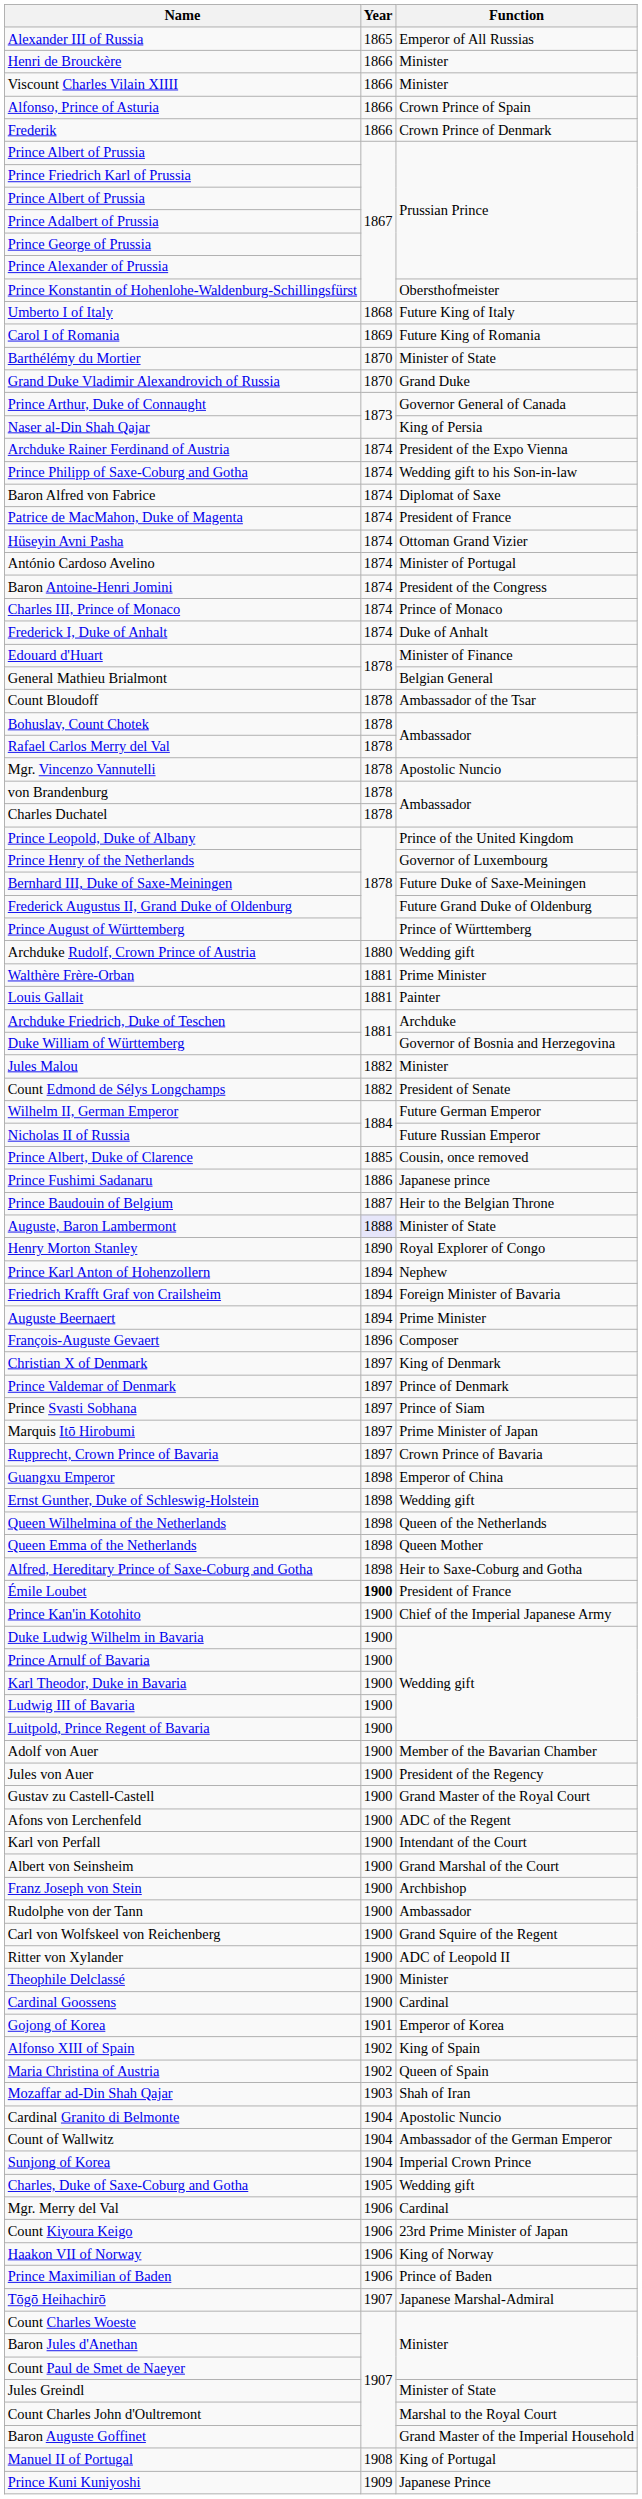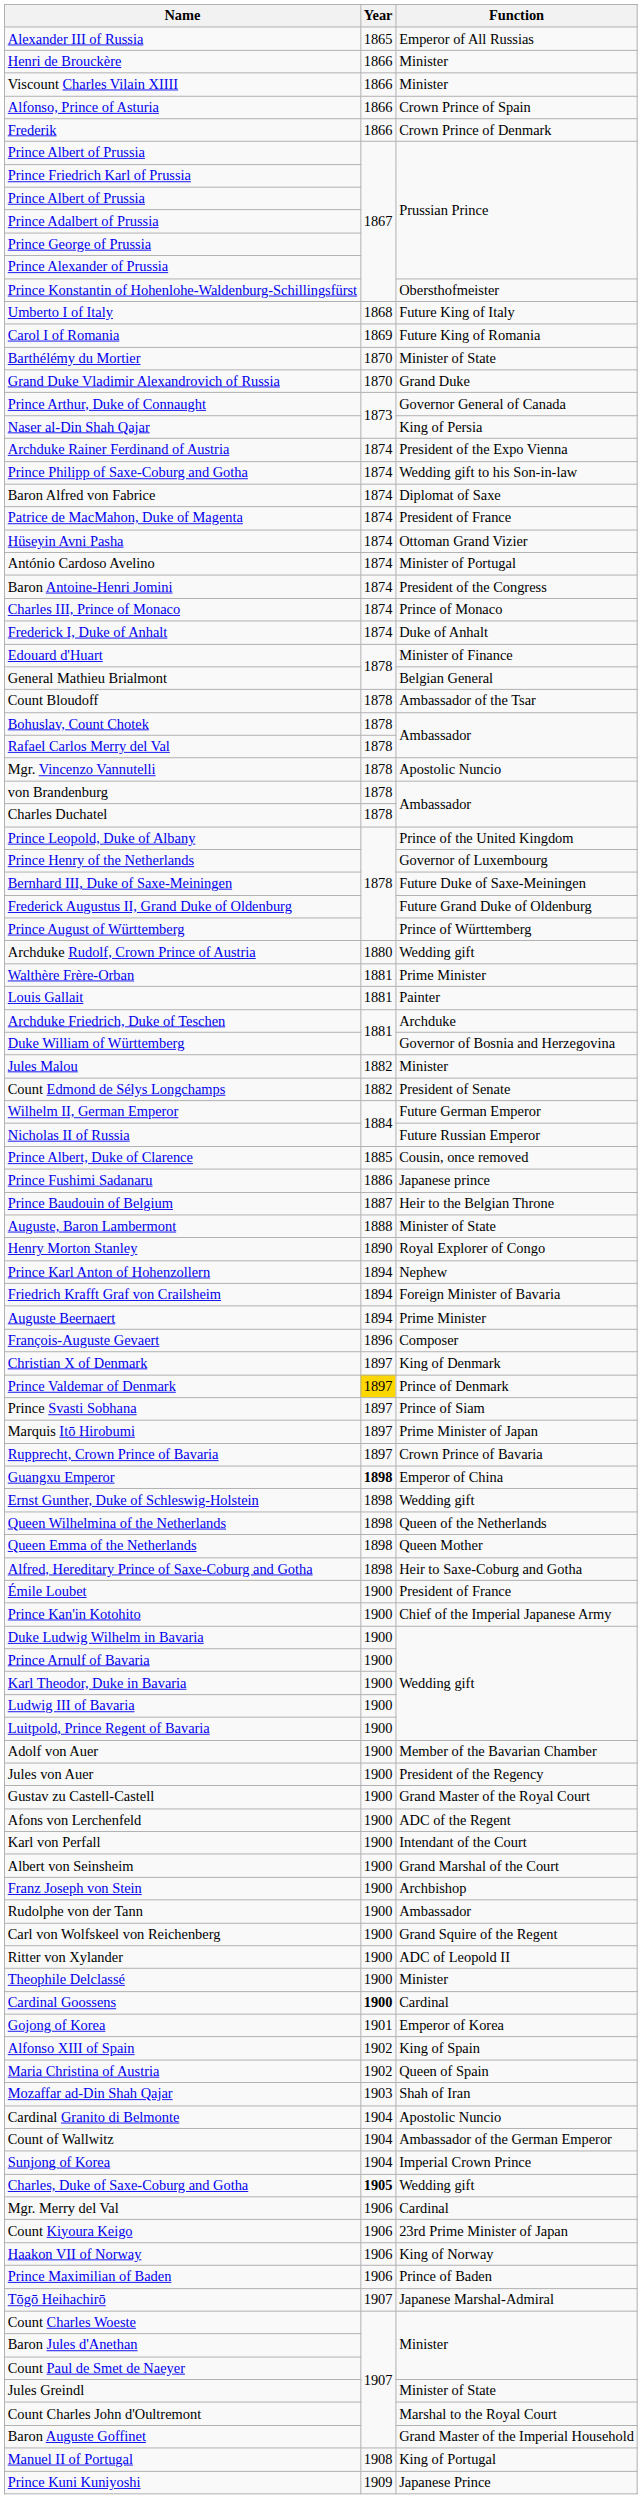(378, 1226) lavender background -> (378, 1226) no background
(378, 1386) no background -> (378, 1386) gold background
(378, 1477) normal -> (378, 1477) bold
(378, 1591) bold -> (378, 1591) normal
(378, 2002) normal -> (378, 2002) bold
(378, 2185) normal -> (378, 2185) bold
